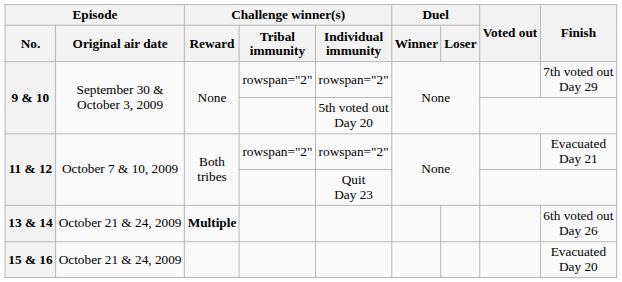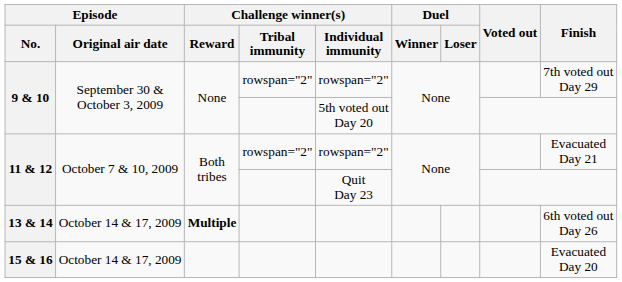(120, 223) October 21 & 24, 2009 -> (120, 223) October 14 & 17, 2009
(120, 259) October 21 & 24, 2009 -> (120, 259) October 14 & 17, 2009
